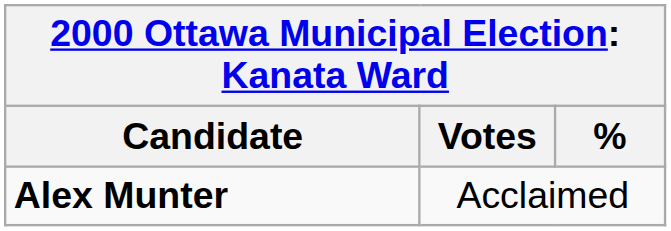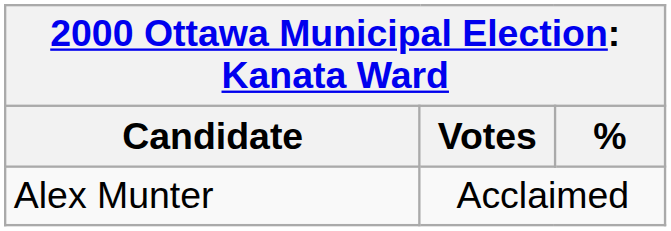(121, 195) bold -> (114, 195) normal
